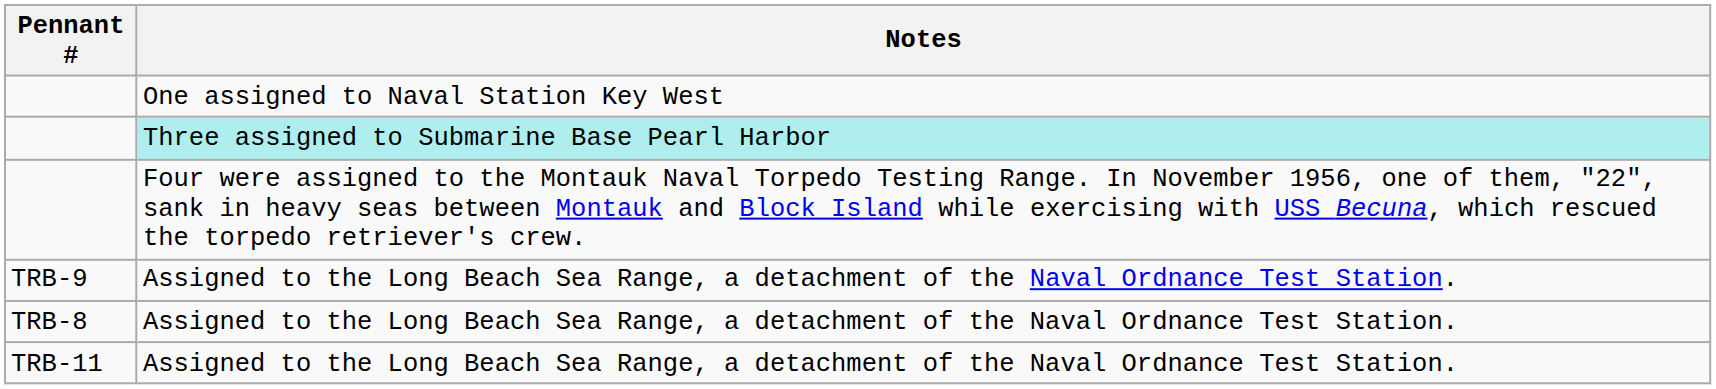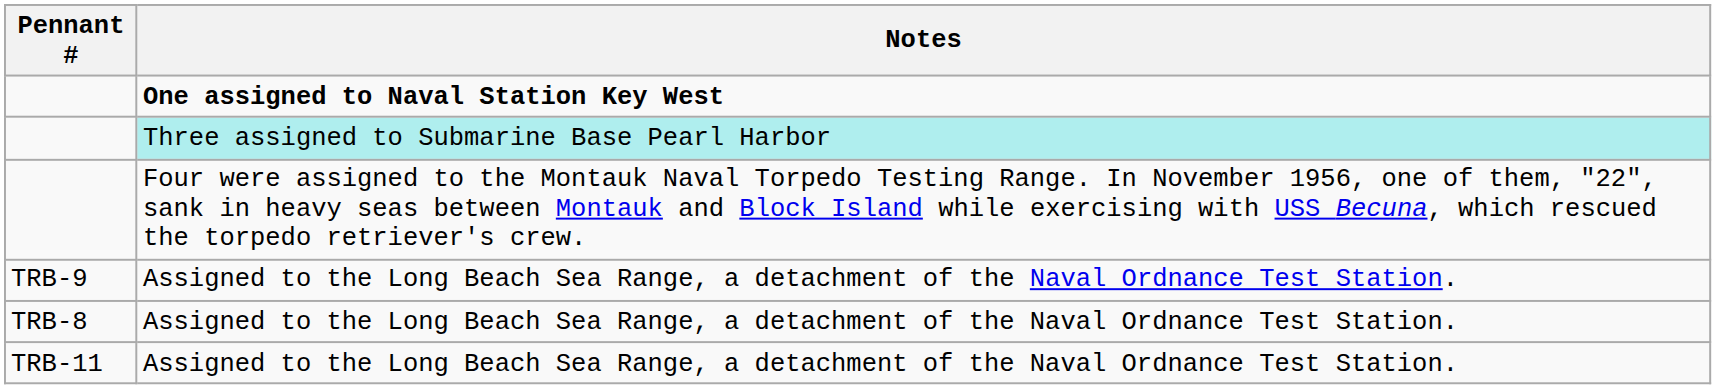(434, 97) normal -> (434, 97) bold
